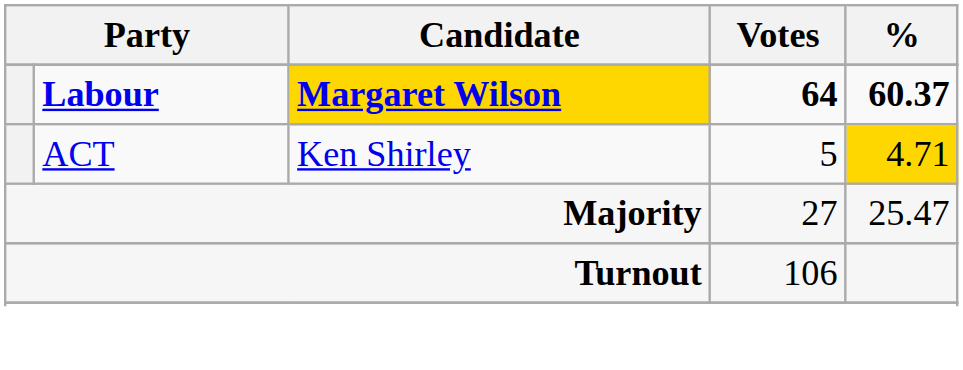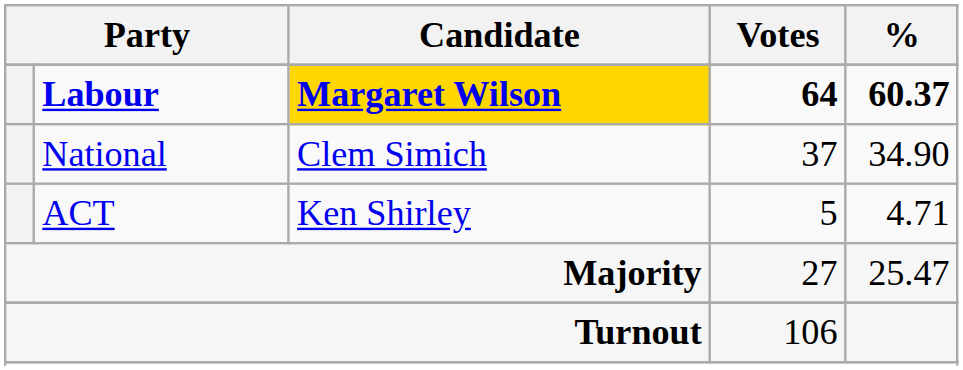+ row: (105, 153)
(918, 153) gold background -> (918, 213) no background
